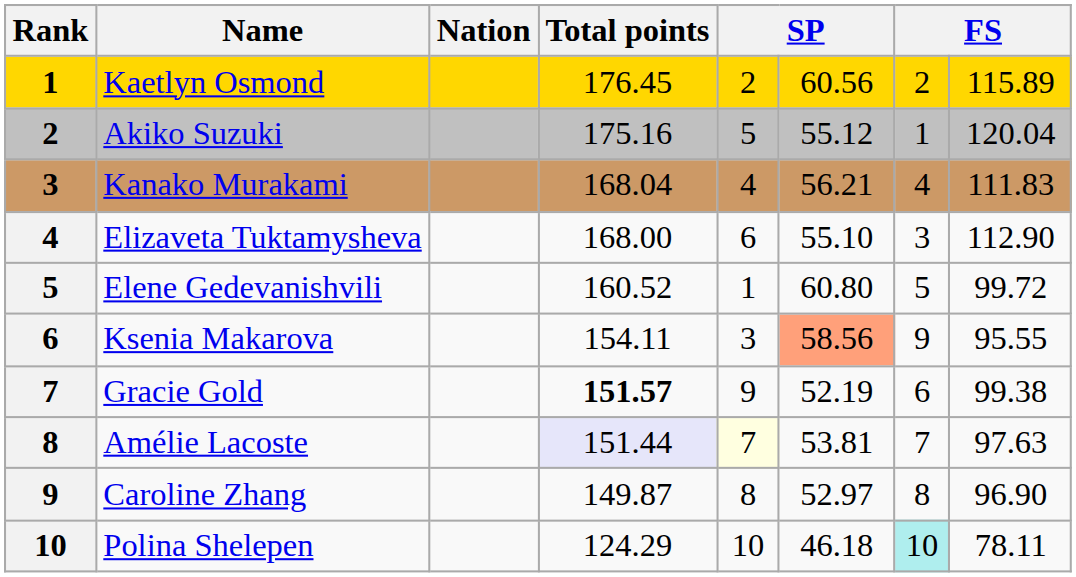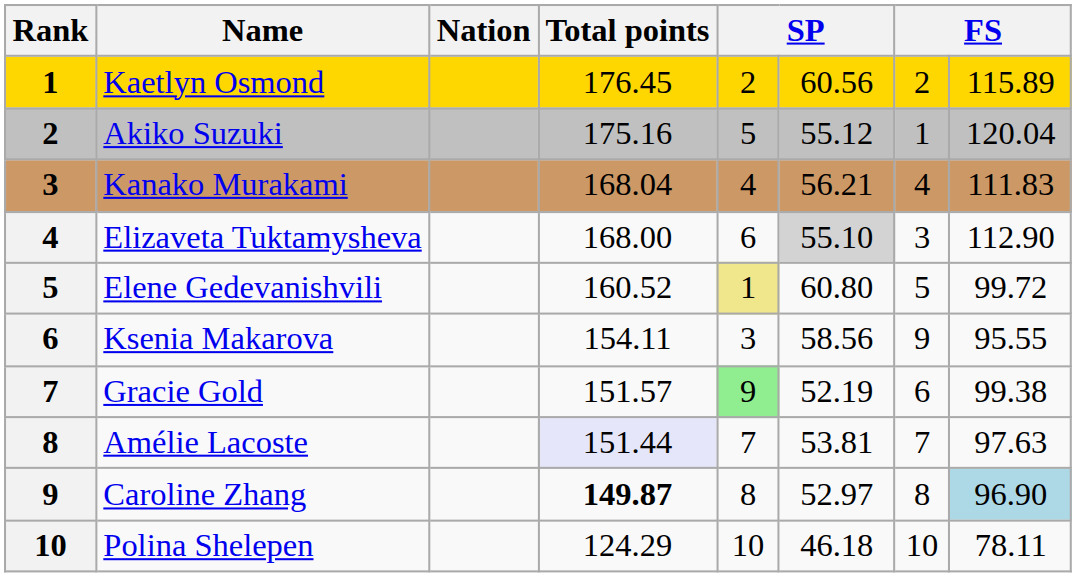(837, 236) no background -> (837, 236) lightgrey background
(748, 287) no background -> (748, 287) khaki background
(837, 339) lightsalmon background -> (837, 339) no background
(628, 390) bold -> (628, 390) normal
(748, 390) no background -> (748, 390) lightgreen background
(748, 442) lightyellow background -> (748, 442) no background
(628, 493) normal -> (628, 493) bold
(1011, 493) no background -> (1011, 493) lightblue background
(922, 545) paleturquoise background -> (922, 545) no background
